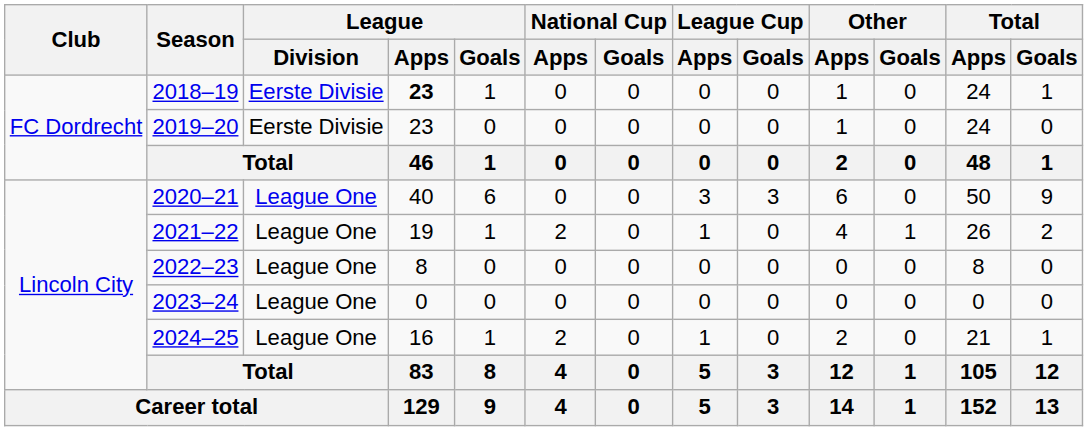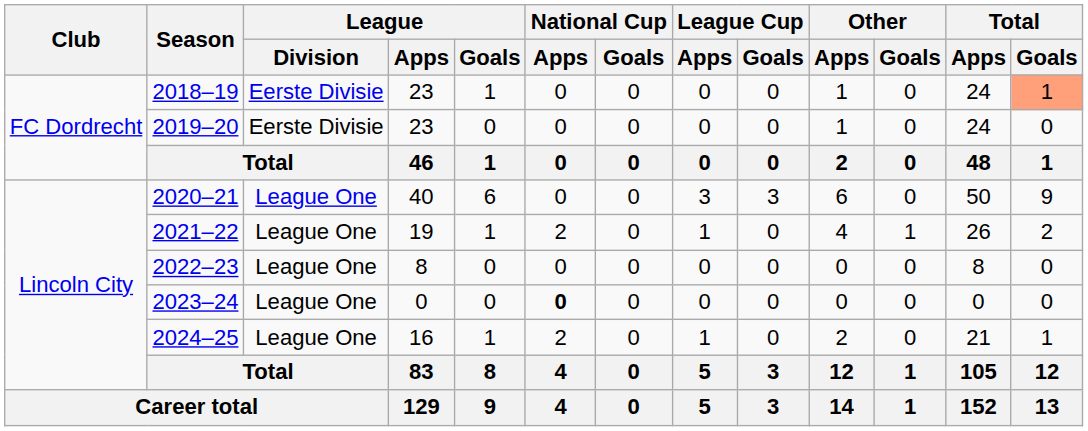(421, 92) bold -> (421, 92) normal
(1047, 92) no background -> (1047, 92) lightsalmon background
(561, 302) normal -> (561, 302) bold
